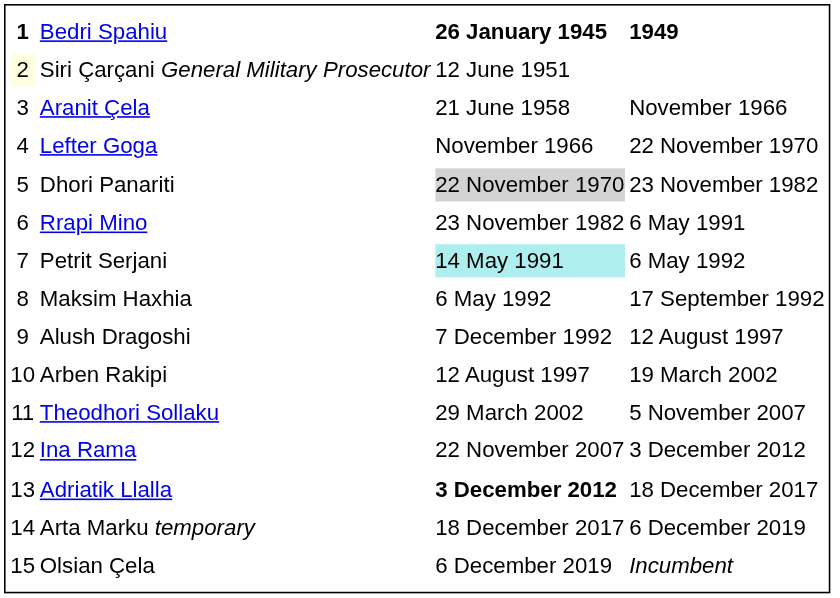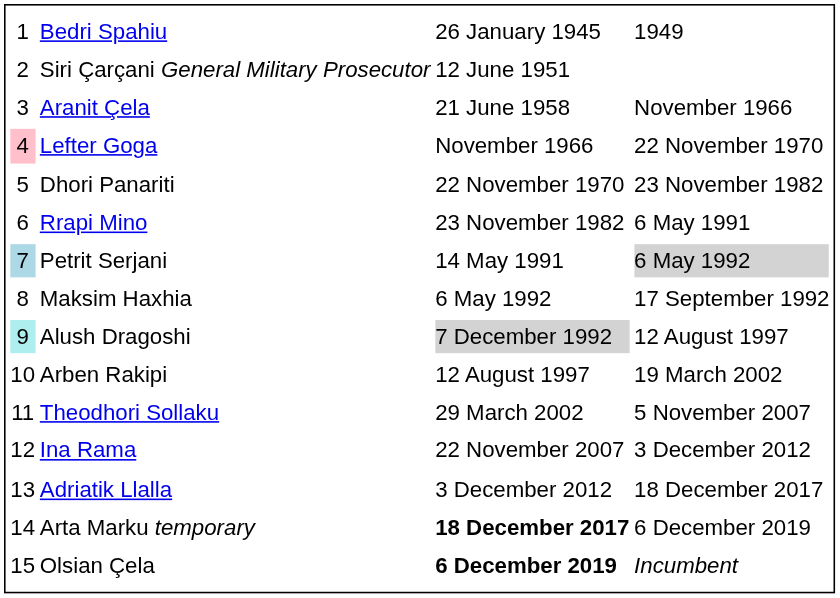(23, 31) bold -> (23, 31) normal
(521, 31) bold -> (518, 31) normal
(654, 31) bold -> (659, 31) normal
(23, 69) lightyellow background -> (23, 69) no background
(23, 145) no background -> (23, 145) pink background
(530, 183) lightgrey background -> (530, 183) no background
(23, 260) no background -> (23, 260) lightblue background
(500, 260) paleturquoise background -> (500, 260) no background
(687, 260) no background -> (692, 260) lightgrey background
(23, 336) no background -> (23, 336) paleturquoise background
(524, 336) no background -> (524, 336) lightgrey background
(526, 488) bold -> (524, 488) normal
(530, 526) normal -> (532, 526) bold
(524, 565) normal -> (526, 565) bold
